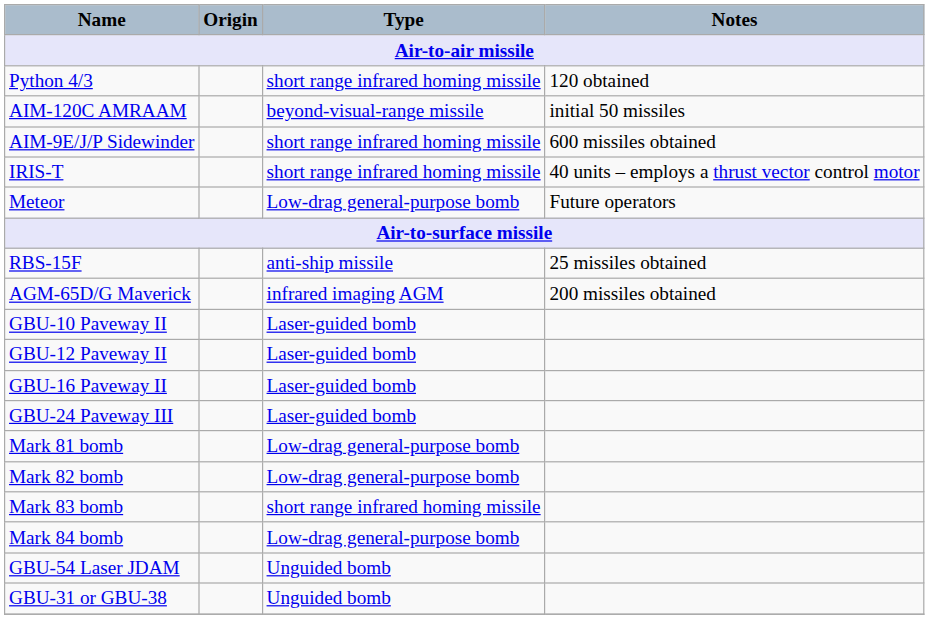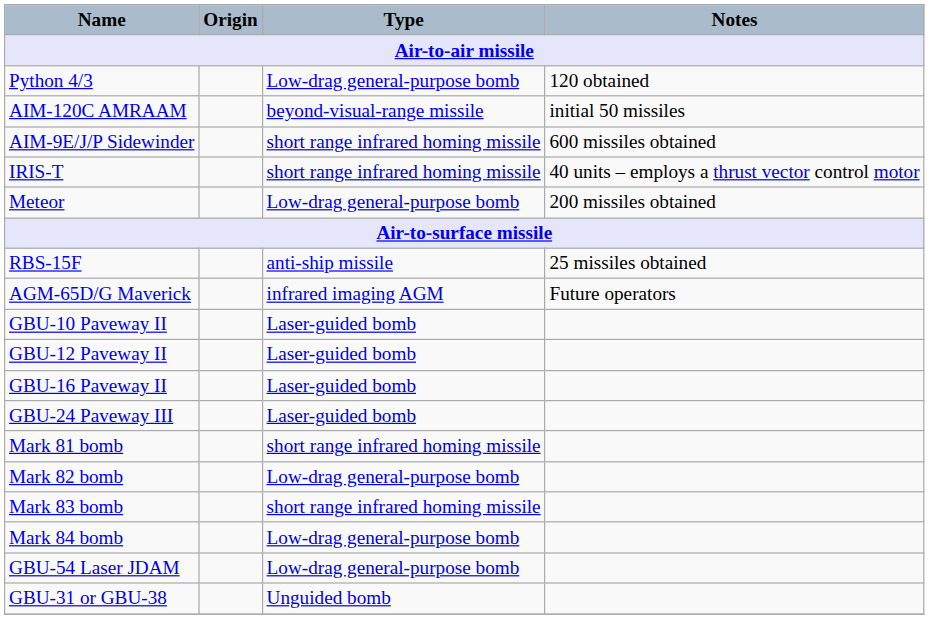(404, 80) short range infrared homing missile -> (393, 80) Low-drag general-purpose bomb
(613, 202) Future operators -> (633, 202) 200 missiles obtained
(633, 293) 200 missiles obtained -> (613, 293) Future operators
(393, 446) Low-drag general-purpose bomb -> (404, 446) short range infrared homing missile
(329, 567) Unguided bomb -> (393, 567) Low-drag general-purpose bomb
